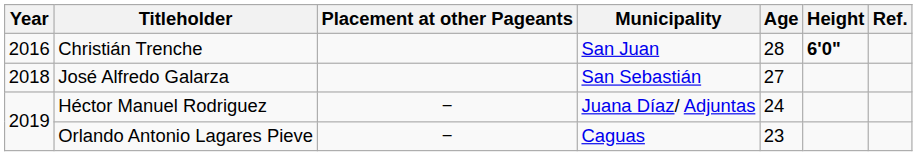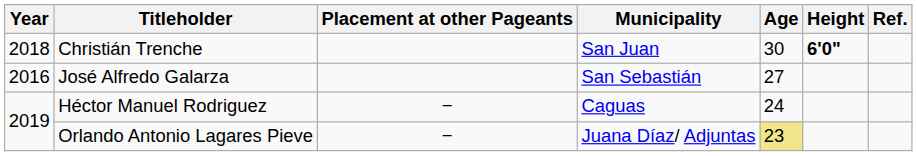(29, 48) 2016 -> (29, 48) 2018
(774, 48) 28 -> (774, 48) 30
(29, 77) 2018 -> (29, 77) 2016
(668, 106) Juana Díaz/ Adjuntas -> (613, 106) Caguas
(613, 135) Caguas -> (668, 135) Juana Díaz/ Adjuntas
(774, 135) no background -> (774, 135) khaki background
